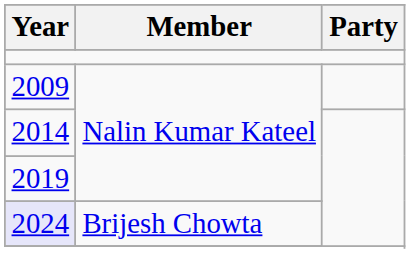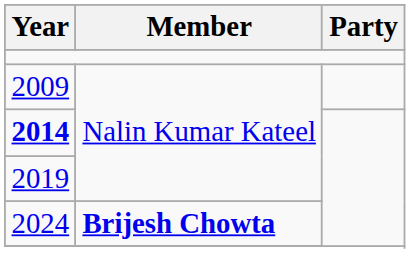(40, 131) normal -> (40, 131) bold
(40, 223) lavender background -> (40, 223) no background
(172, 223) normal -> (179, 223) bold
